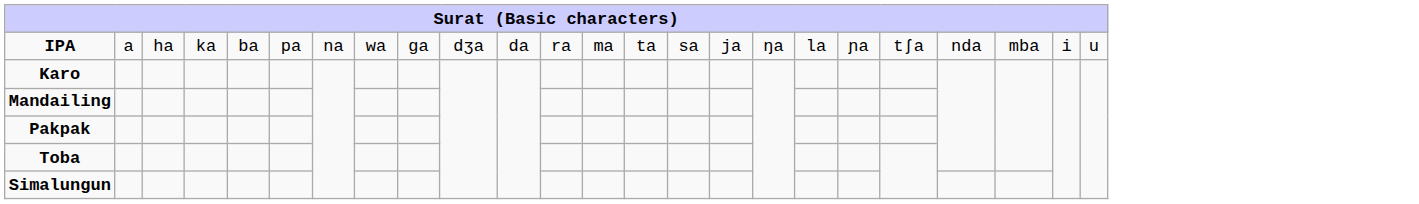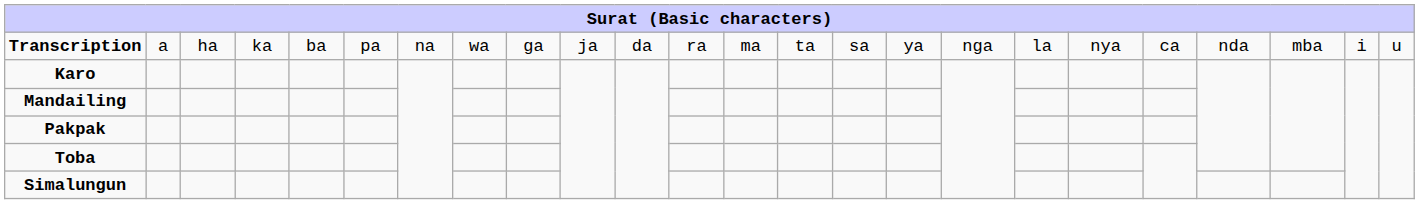- row: (60, 46)
+ row: (75, 46)
